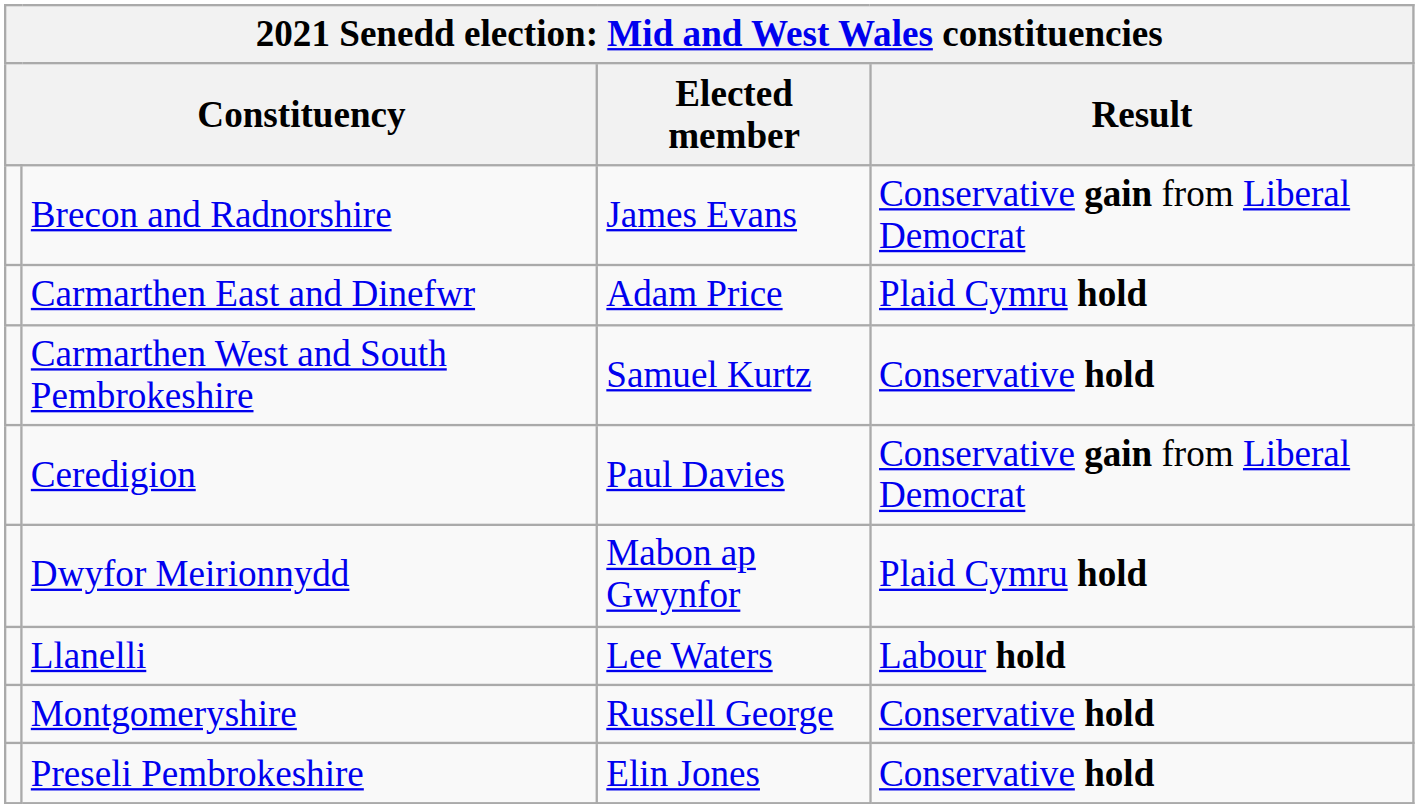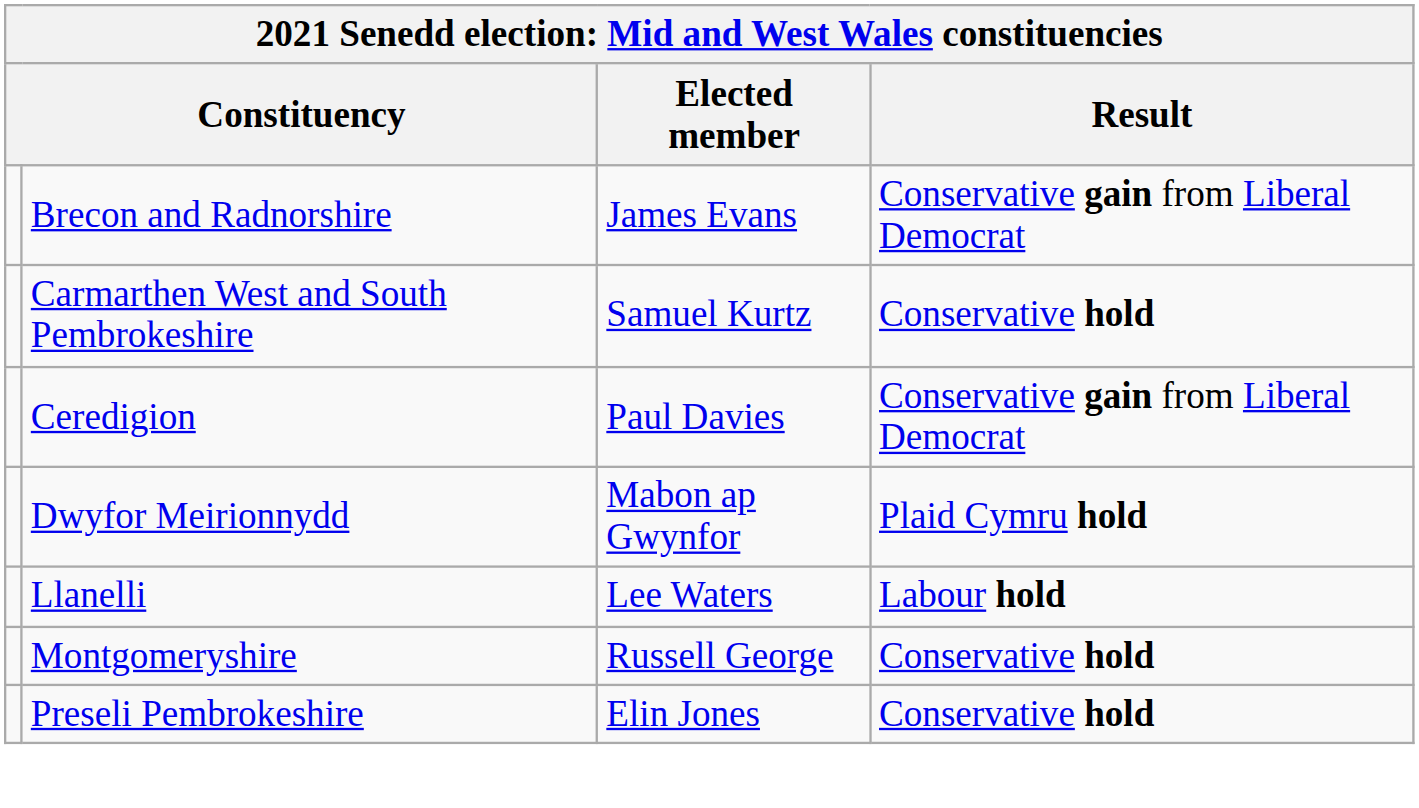- row: (253, 294)
